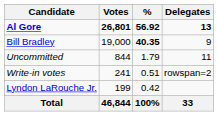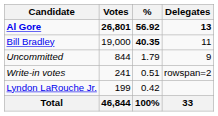(209, 42) 9 -> (206, 42) 11
(206, 57) 11 -> (209, 57) 9
